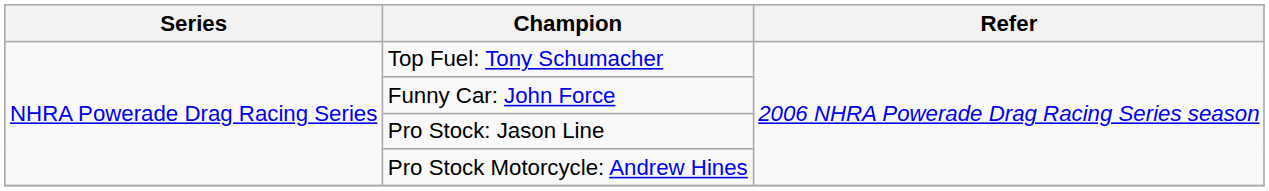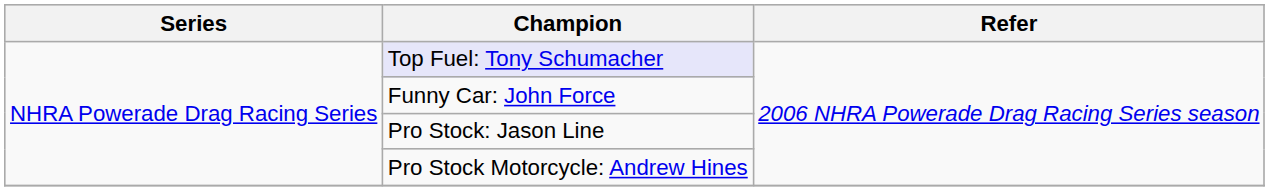(526, 59) no background -> (526, 59) lavender background
